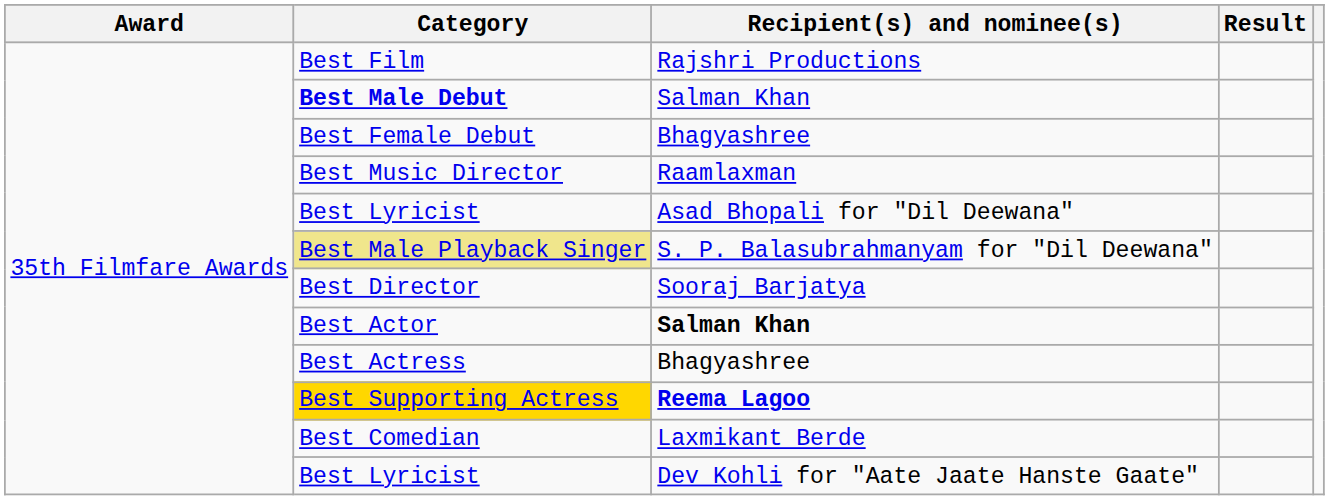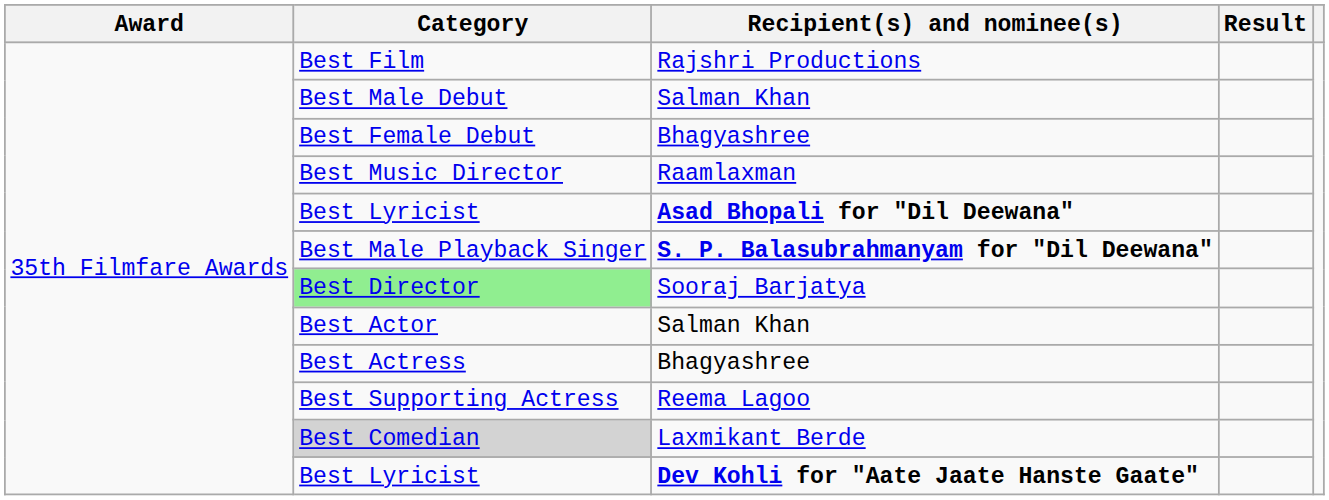(403, 99) bold -> (403, 99) normal
(866, 212) normal -> (866, 212) bold
(473, 250) khaki background -> (473, 250) no background
(935, 250) normal -> (935, 250) bold
(389, 288) no background -> (389, 288) lightgreen background
(734, 325) bold -> (734, 325) normal
(459, 401) gold background -> (459, 401) no background
(734, 401) bold -> (734, 401) normal
(389, 439) no background -> (389, 439) lightgrey background
(928, 476) normal -> (928, 476) bold
